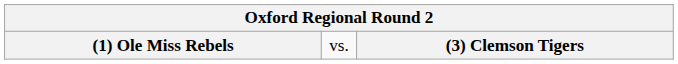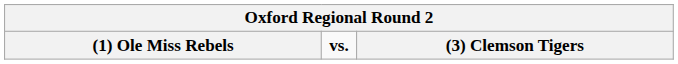(339, 45) normal -> (339, 45) bold
